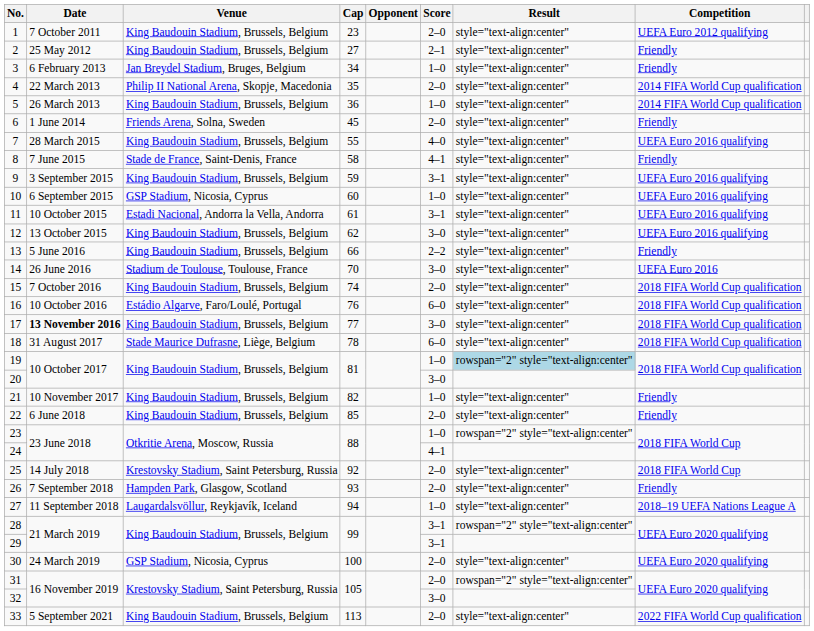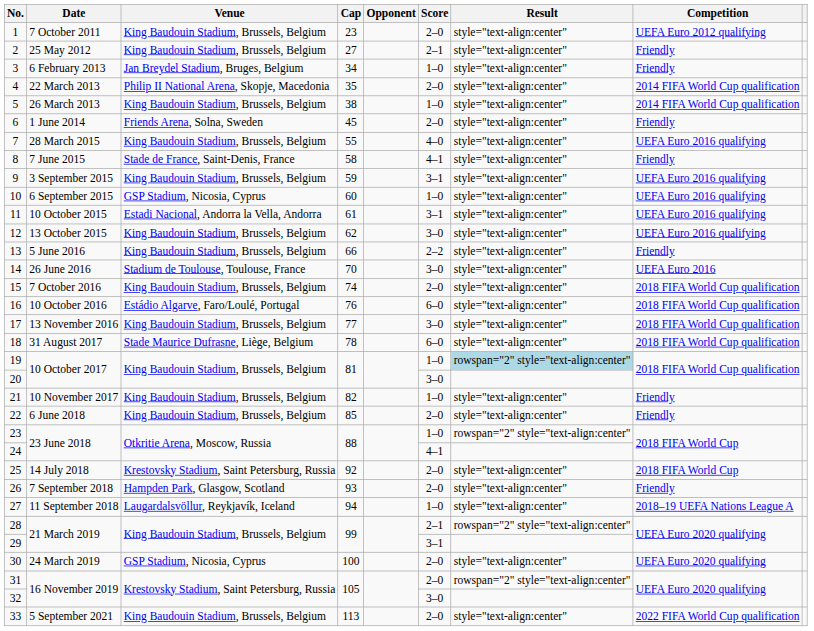(353, 104) 36 -> (351, 104) 38
(75, 324) bold -> (74, 324) normal
(437, 525) 3–1 -> (435, 525) 2–1
